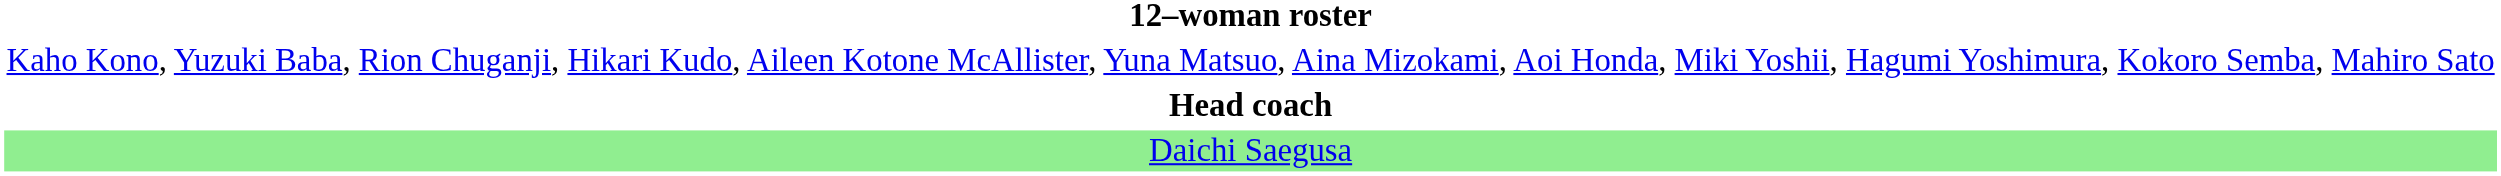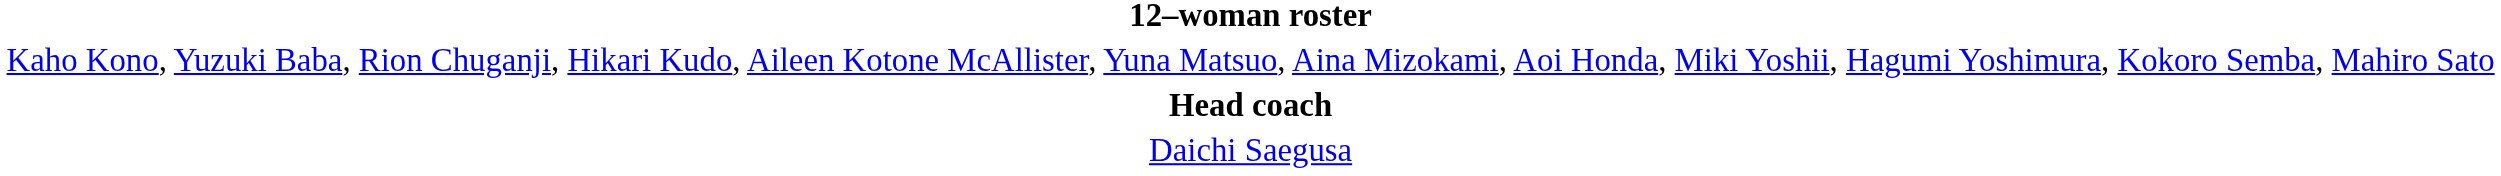(1251, 150) lightgreen background -> (1251, 150) no background
